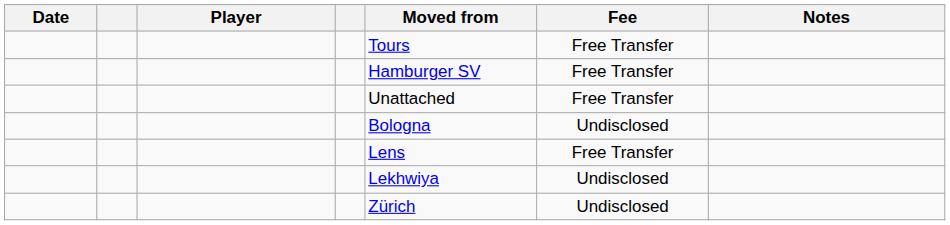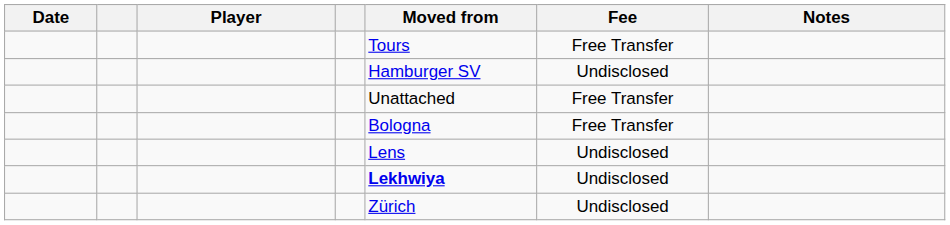(623, 71) Free Transfer -> (623, 71) Undisclosed
(623, 125) Undisclosed -> (623, 125) Free Transfer
(623, 152) Free Transfer -> (623, 152) Undisclosed
(404, 179) normal -> (406, 179) bold
